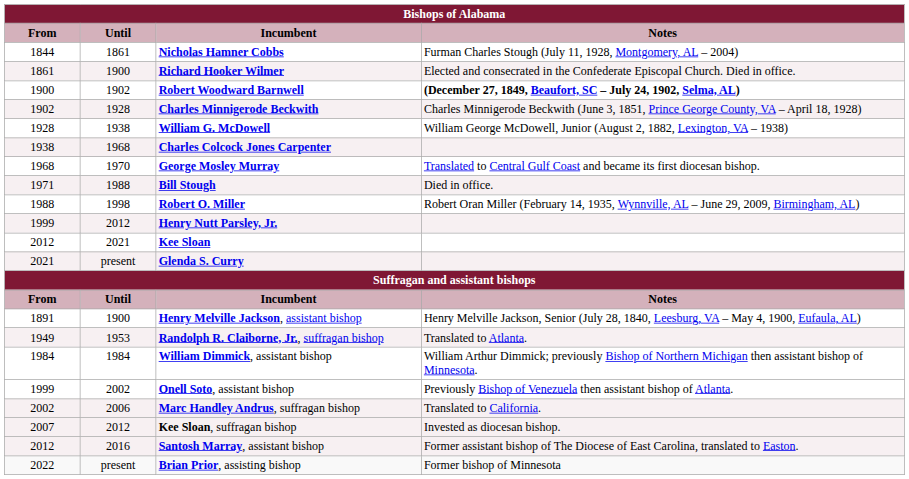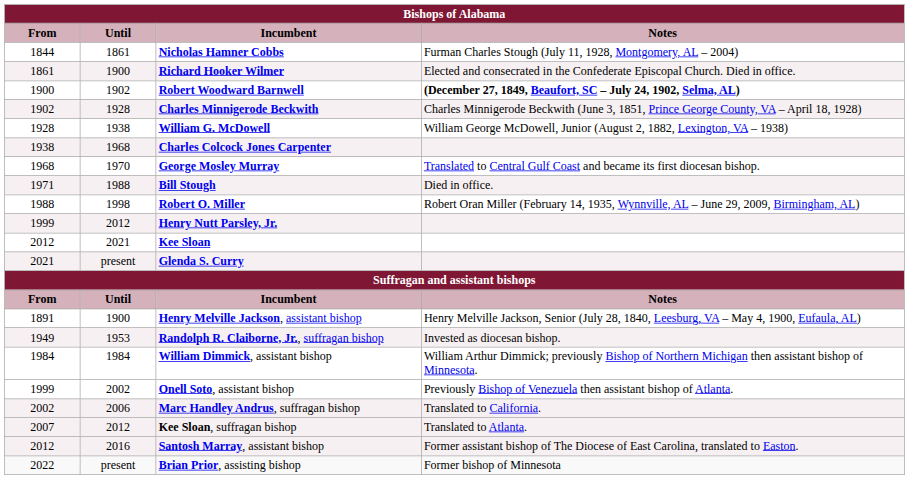(475, 337) Translated to Atlanta. -> (492, 337) Invested as diocesan bishop.
(492, 427) Invested as diocesan bishop. -> (475, 427) Translated to Atlanta.
